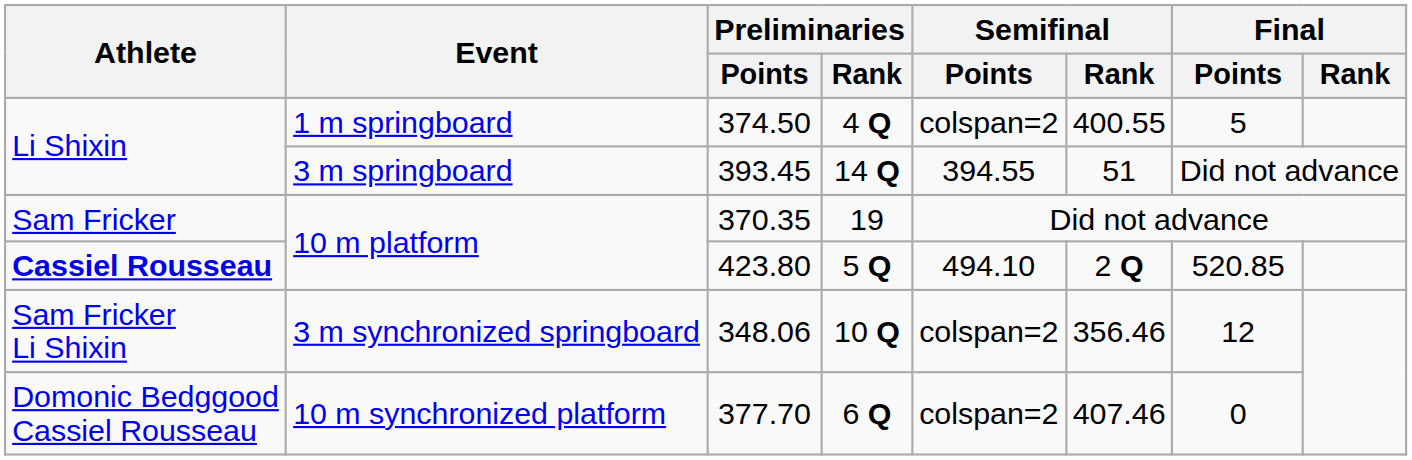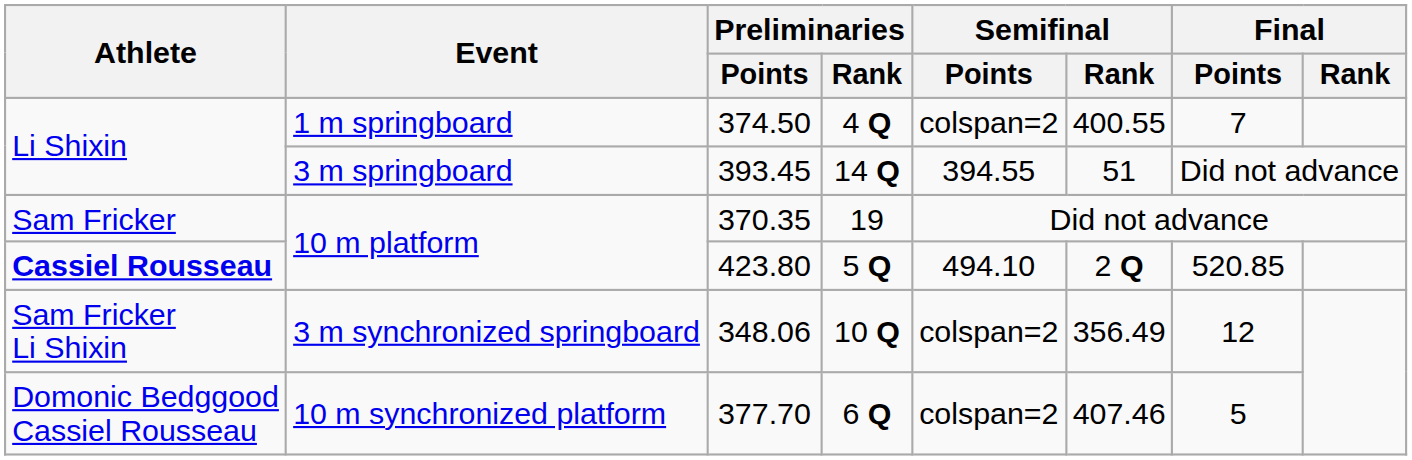(1238, 123) 5 -> (1238, 123) 7
(1119, 332) 356.46 -> (1119, 332) 356.49
(1238, 413) 0 -> (1238, 413) 5
